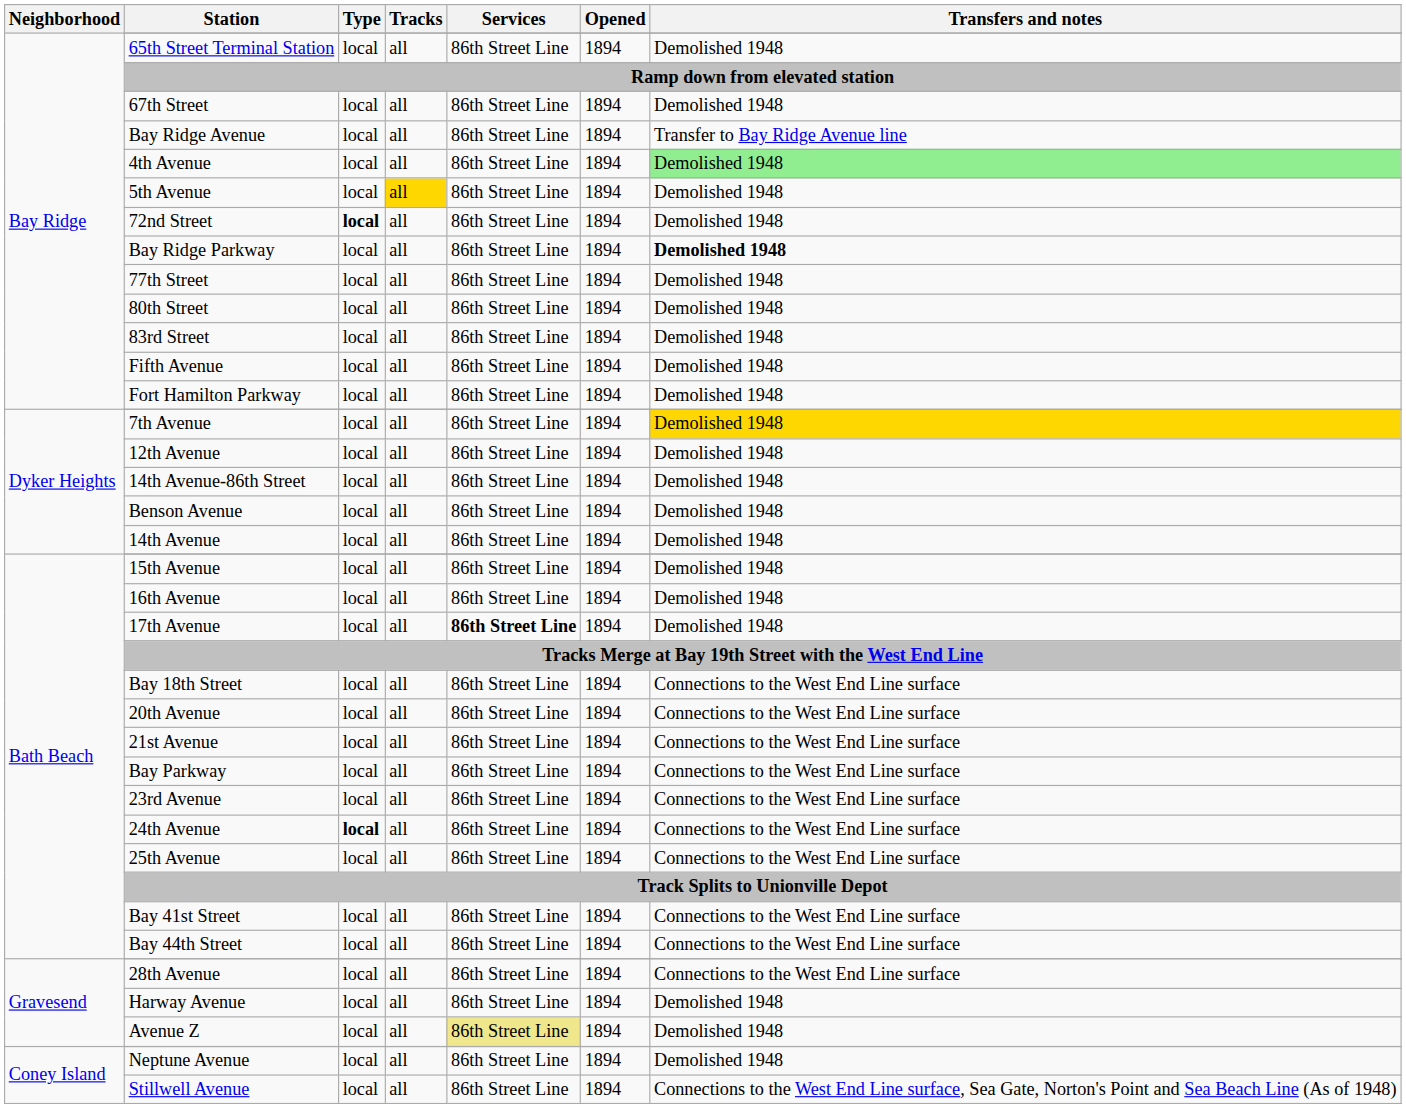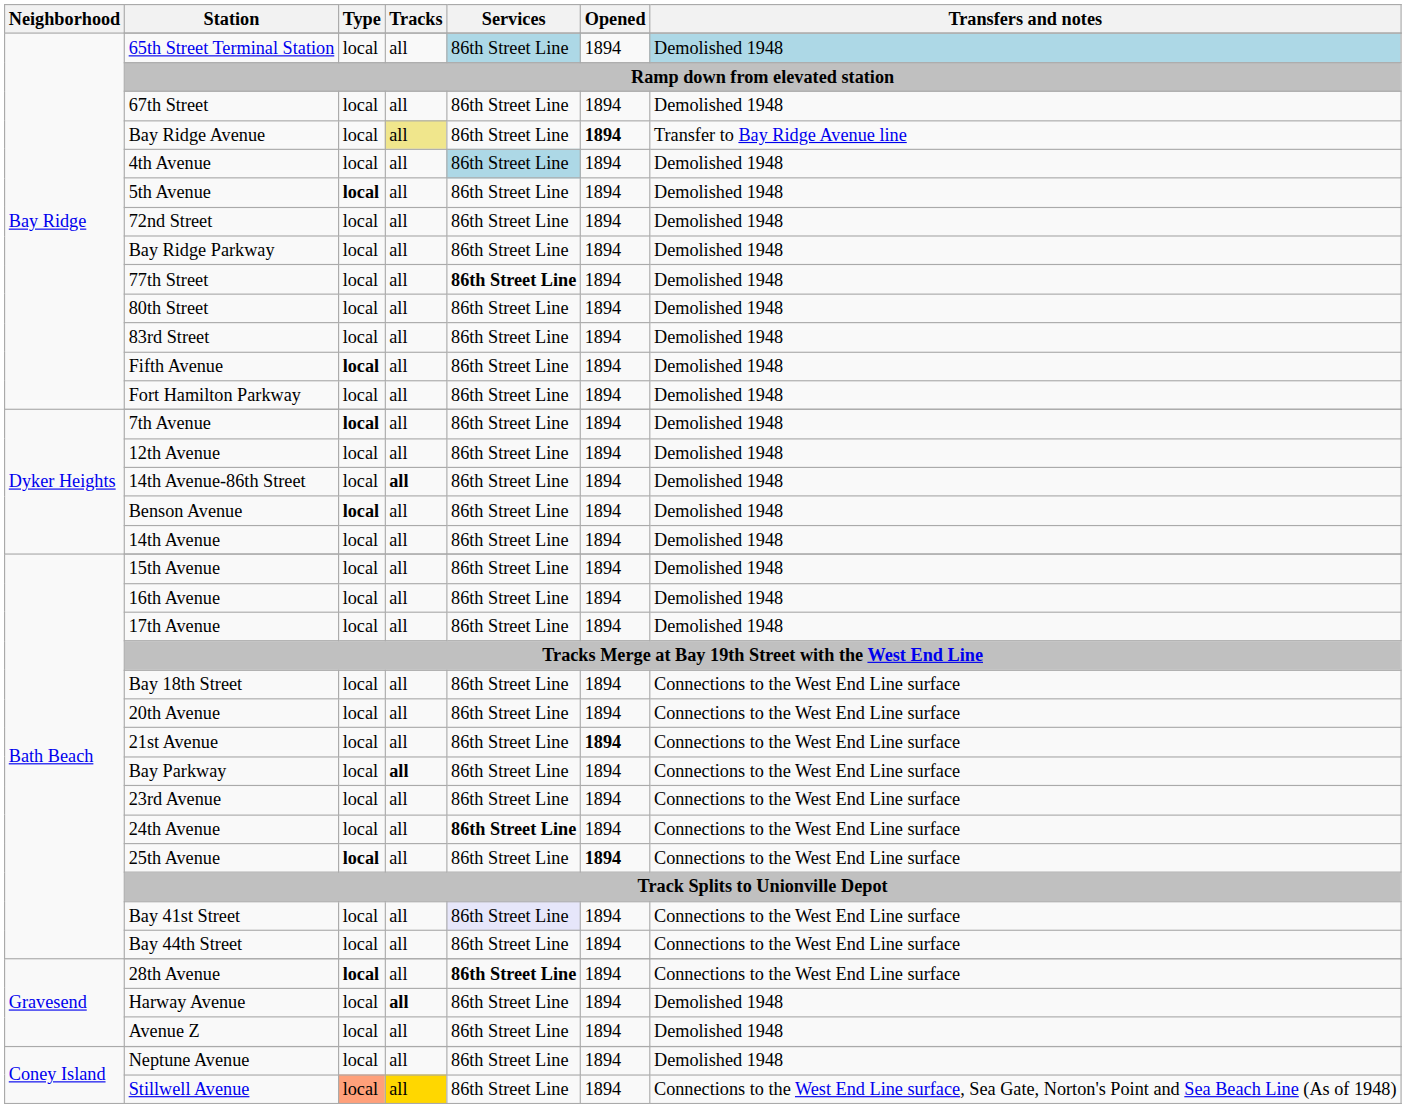(510, 47) no background -> (510, 47) lightblue background
(719, 47) no background -> (719, 47) lightblue background
(398, 134) no background -> (398, 134) khaki background
(603, 134) normal -> (603, 134) bold
(510, 163) no background -> (510, 163) lightblue background
(719, 163) lightgreen background -> (719, 163) no background
(360, 192) normal -> (361, 192) bold
(398, 192) gold background -> (398, 192) no background
(361, 221) bold -> (360, 221) normal
(720, 250) bold -> (719, 250) normal
(510, 279) normal -> (514, 279) bold
(360, 366) normal -> (361, 366) bold
(360, 423) normal -> (361, 423) bold
(719, 423) gold background -> (719, 423) no background
(398, 481) normal -> (399, 481) bold
(360, 510) normal -> (361, 510) bold
(514, 626) bold -> (510, 626) normal
(603, 742) normal -> (603, 742) bold
(398, 771) normal -> (399, 771) bold
(361, 828) bold -> (360, 828) normal
(510, 828) normal -> (514, 828) bold
(360, 857) normal -> (361, 857) bold
(603, 857) normal -> (603, 857) bold
(510, 915) no background -> (510, 915) lavender background
(360, 973) normal -> (361, 973) bold
(510, 973) normal -> (514, 973) bold
(398, 1002) normal -> (399, 1002) bold
(510, 1031) khaki background -> (510, 1031) no background
(360, 1089) no background -> (360, 1089) lightsalmon background
(398, 1089) no background -> (398, 1089) gold background
